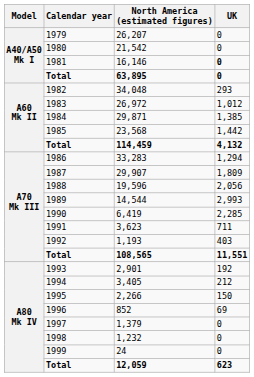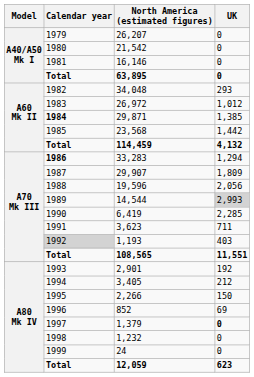(219, 62) bold -> (219, 62) normal
(56, 117) normal -> (56, 117) bold
(56, 159) normal -> (56, 159) bold
(230, 200) no background -> (230, 200) lightgrey background
(56, 241) no background -> (56, 241) lightgrey background
(219, 324) normal -> (219, 324) bold
